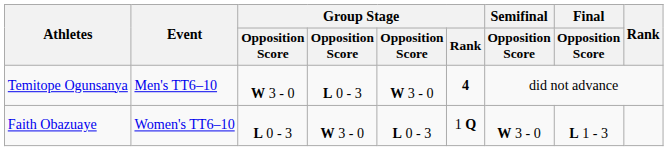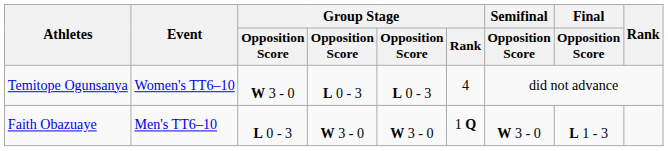(176, 85) Men's TT6–10 -> (185, 85) Women's TT6–10
(412, 94) W 3 - 0 -> (412, 94) L 0 - 3
(465, 85) bold -> (465, 85) normal
(185, 125) Women's TT6–10 -> (176, 125) Men's TT6–10
(412, 134) L 0 - 3 -> (412, 134) W 3 - 0
